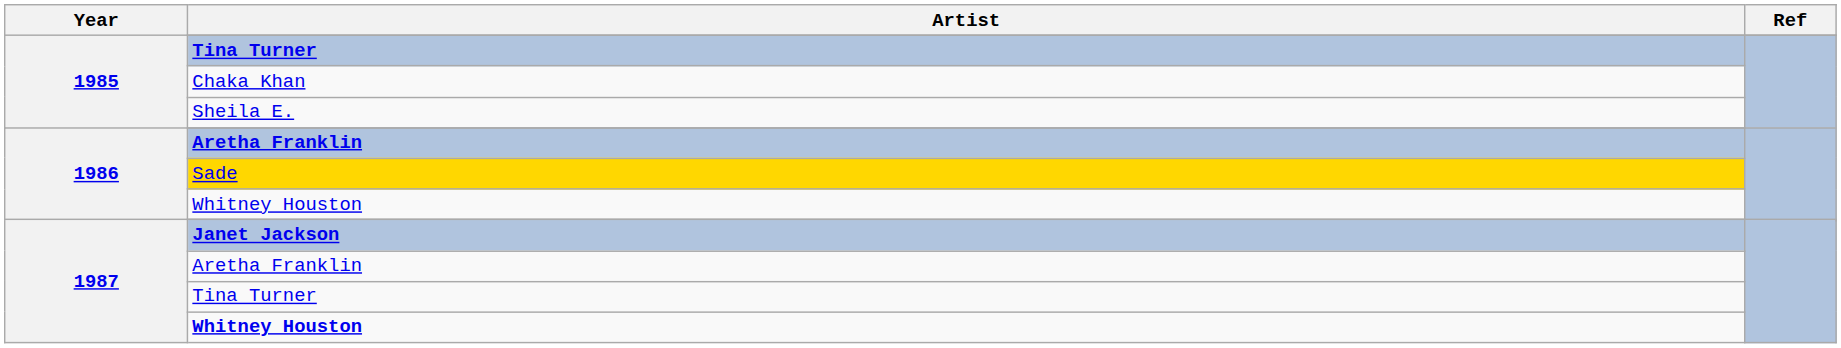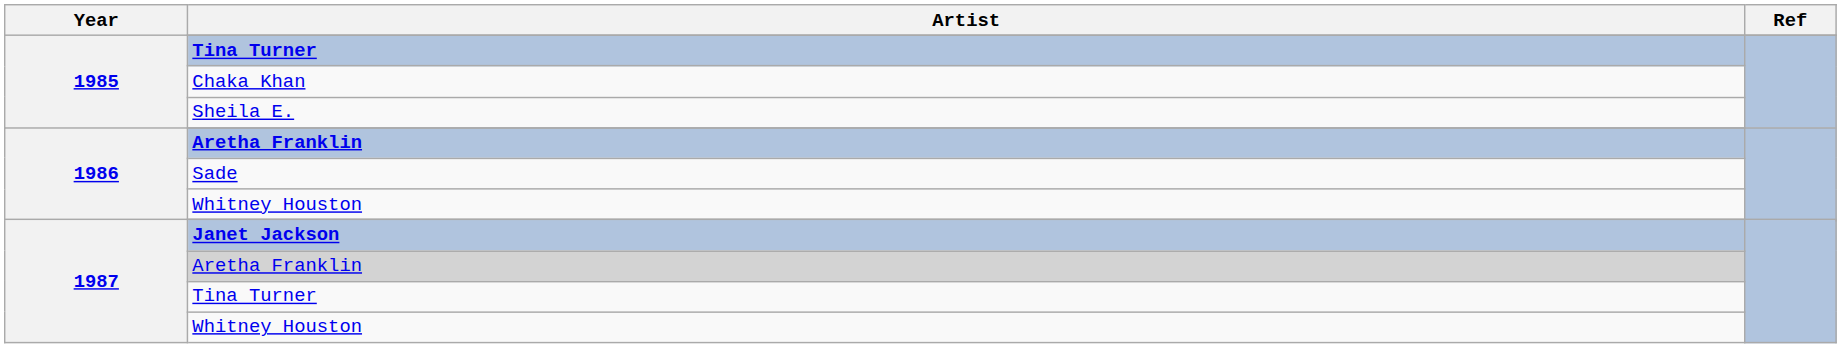(215, 174) gold background -> (215, 174) no background
(277, 266) no background -> (277, 266) lightgrey background
(277, 327) bold -> (277, 327) normal
